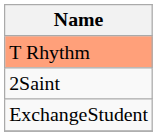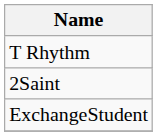(50, 51) lightsalmon background -> (50, 51) no background
